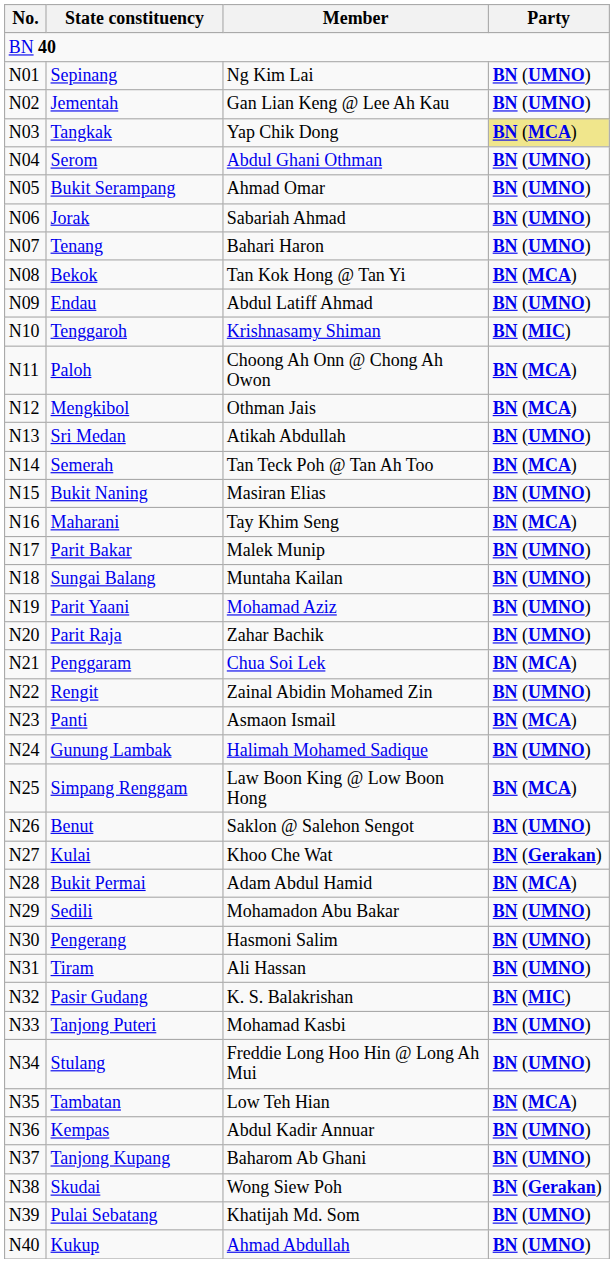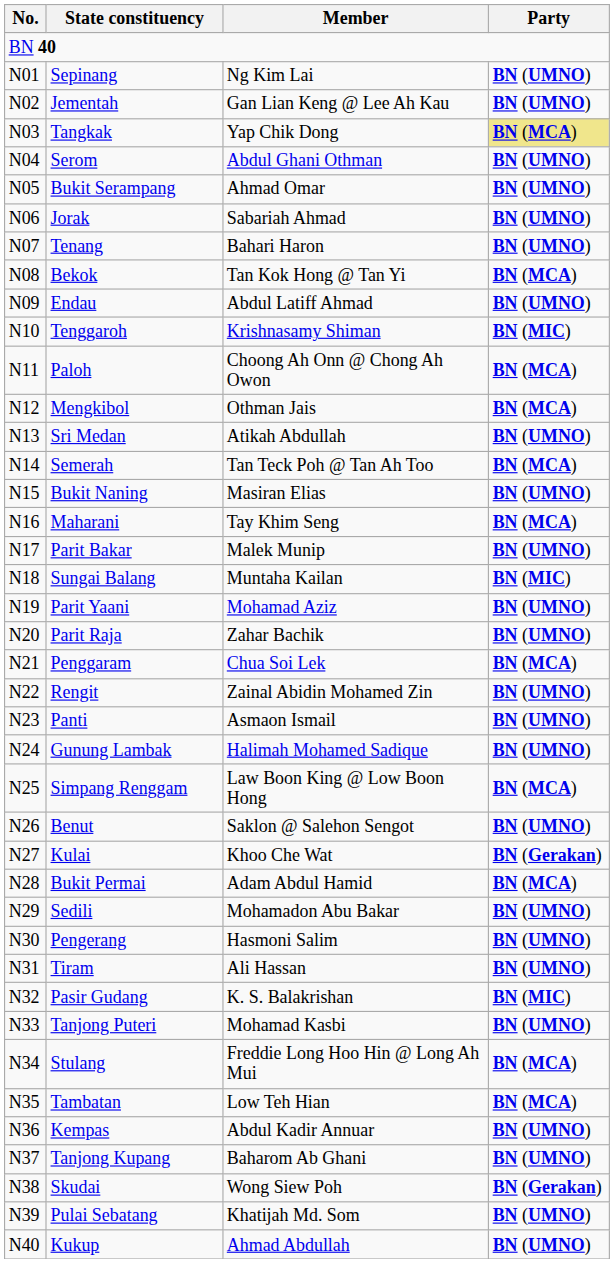(542, 578) BN (UMNO) -> (532, 578) BN (MIC)
(535, 720) BN (MCA) -> (542, 720) BN (UMNO)
(542, 1063) BN (UMNO) -> (535, 1063) BN (MCA)
